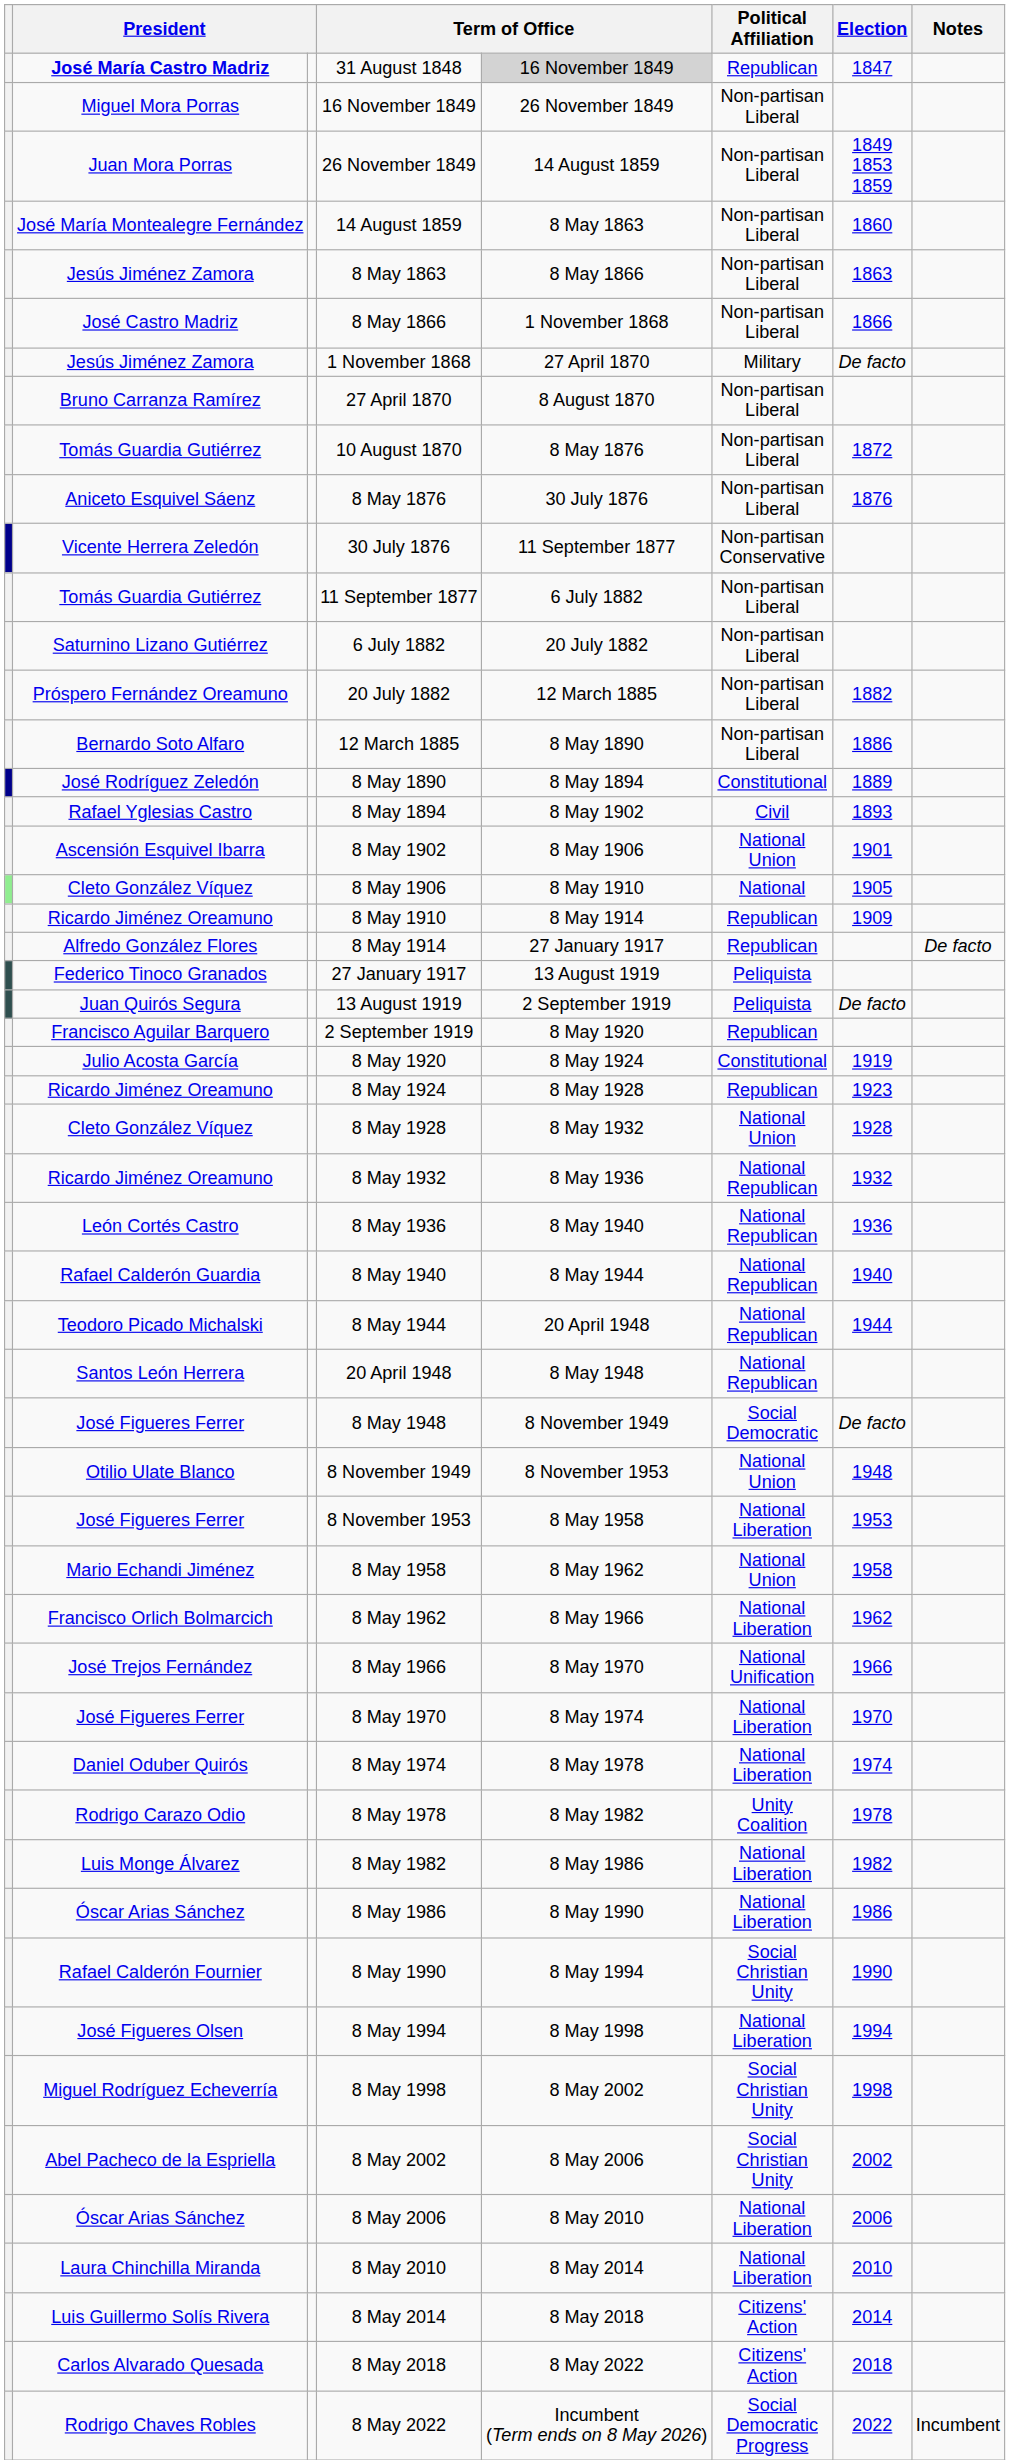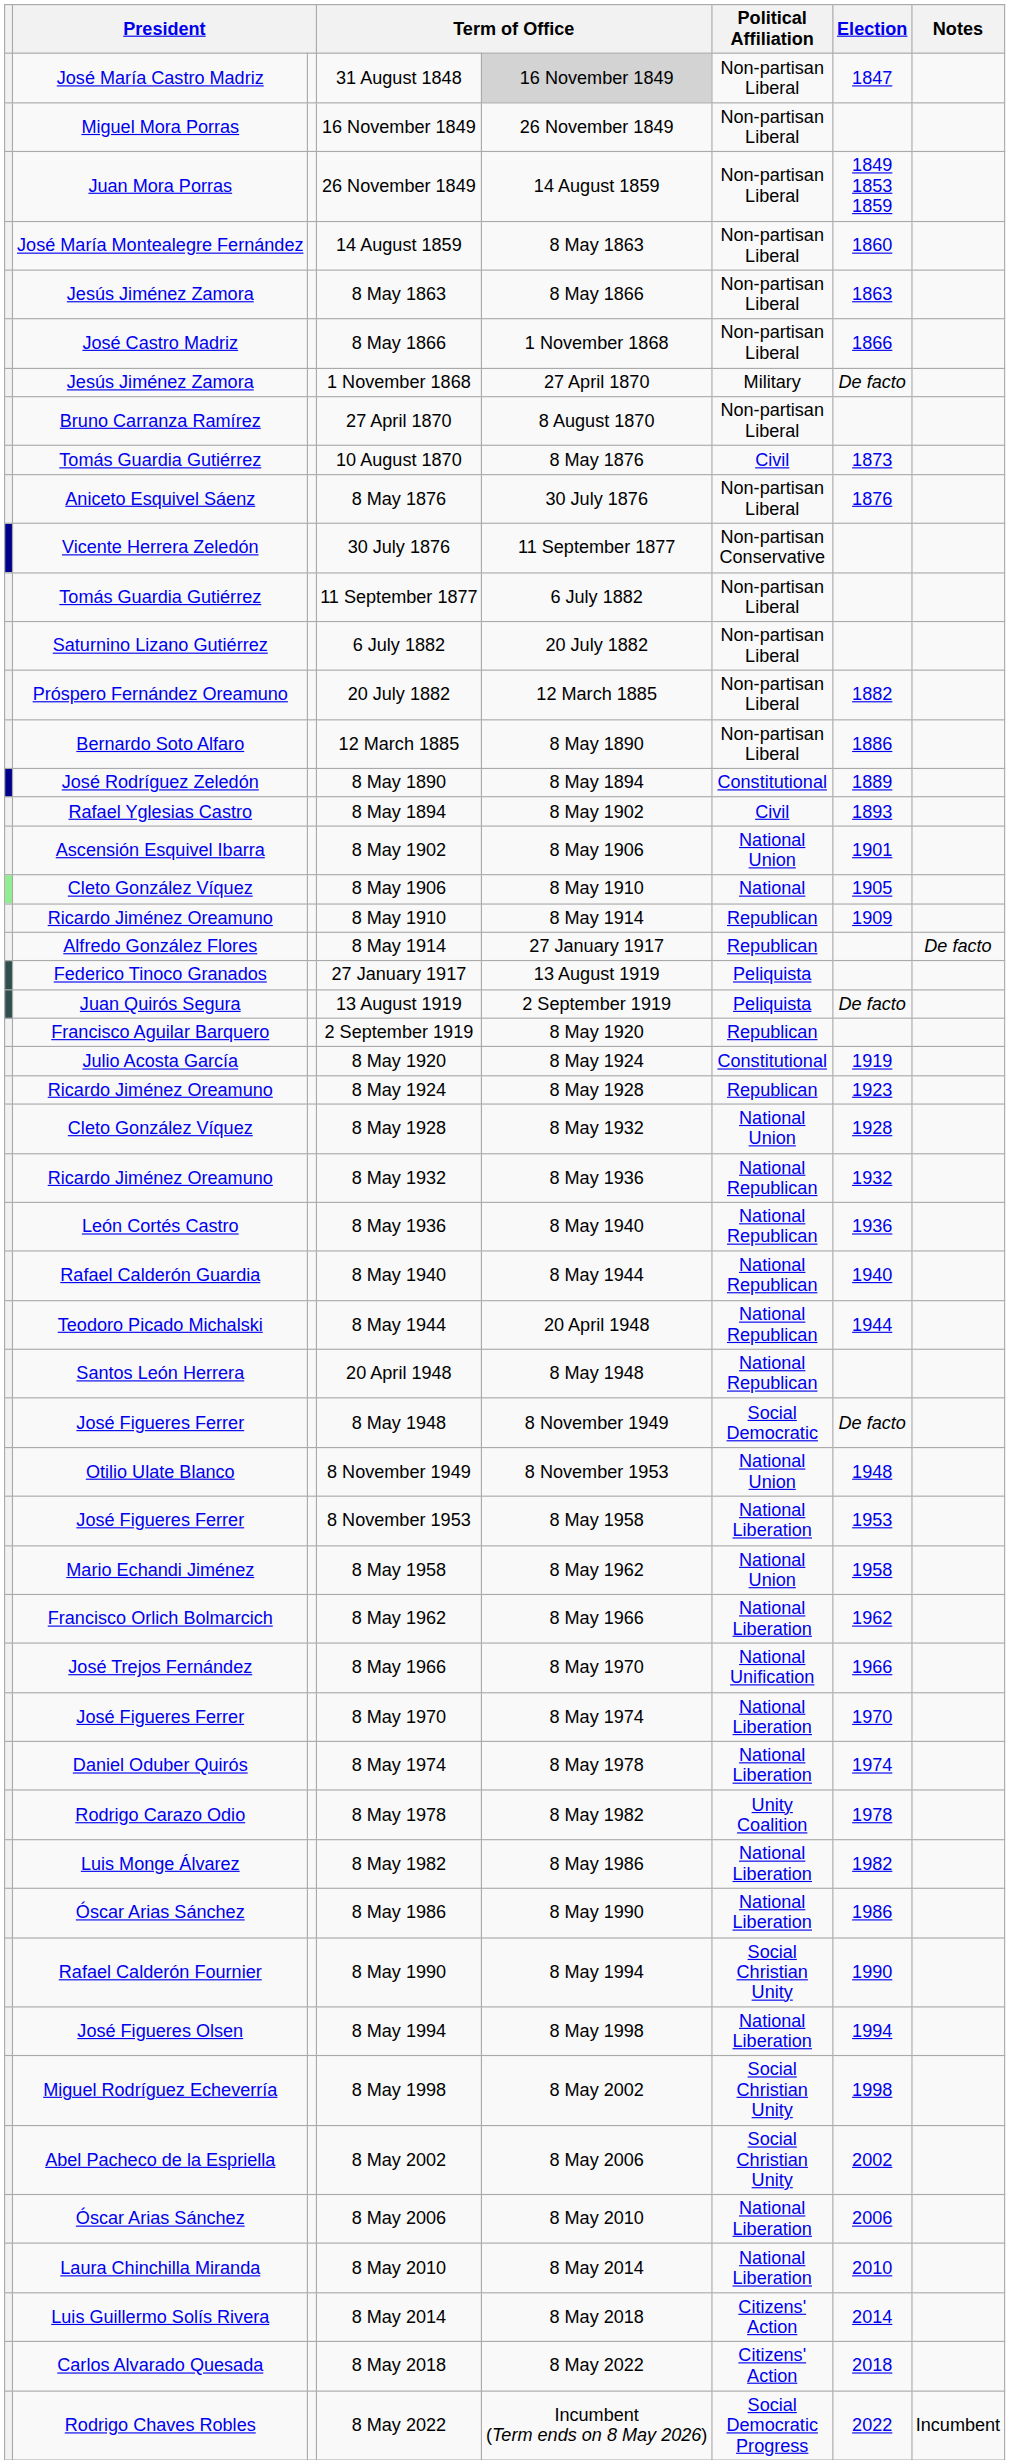(160, 67) bold -> (160, 78) normal
(772, 67) Republican -> (772, 78) Non-partisan Liberal
(772, 449) Non-partisan Liberal -> (772, 459) Civil
(872, 449) 1872 -> (872, 459) 1873
